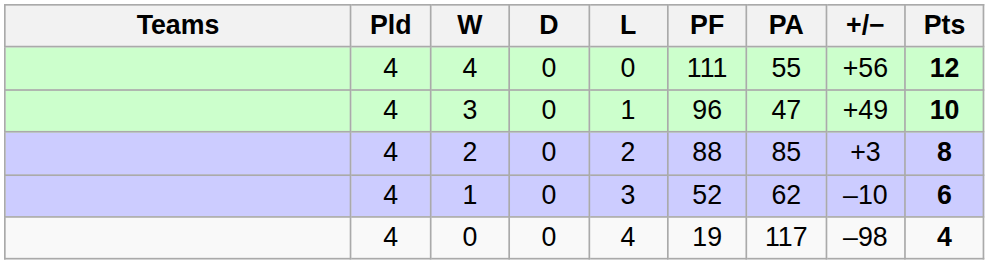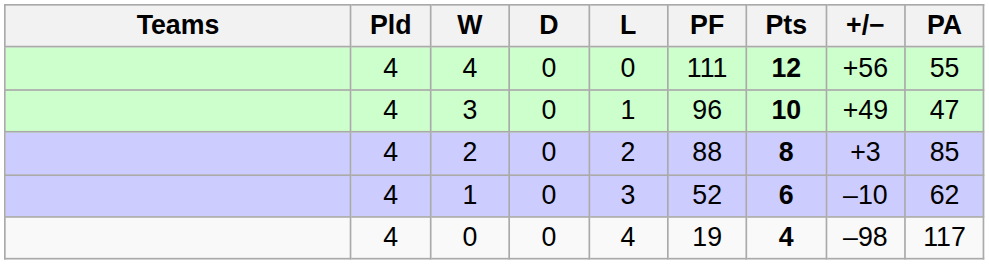columns swapped: (786, 25) <-> (945, 25)
